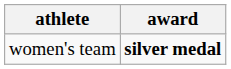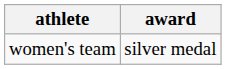(173, 49) bold -> (170, 49) normal
